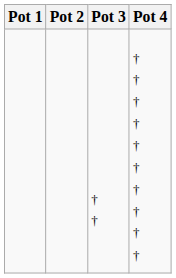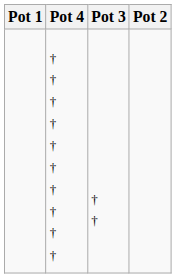columns swapped: (67, 16) <-> (150, 16)
